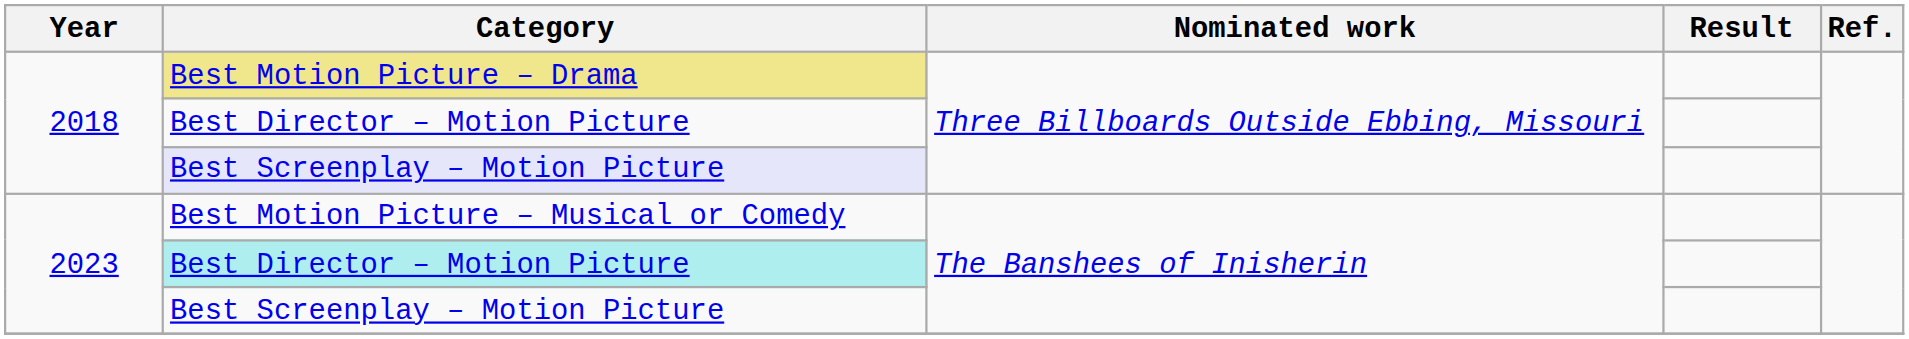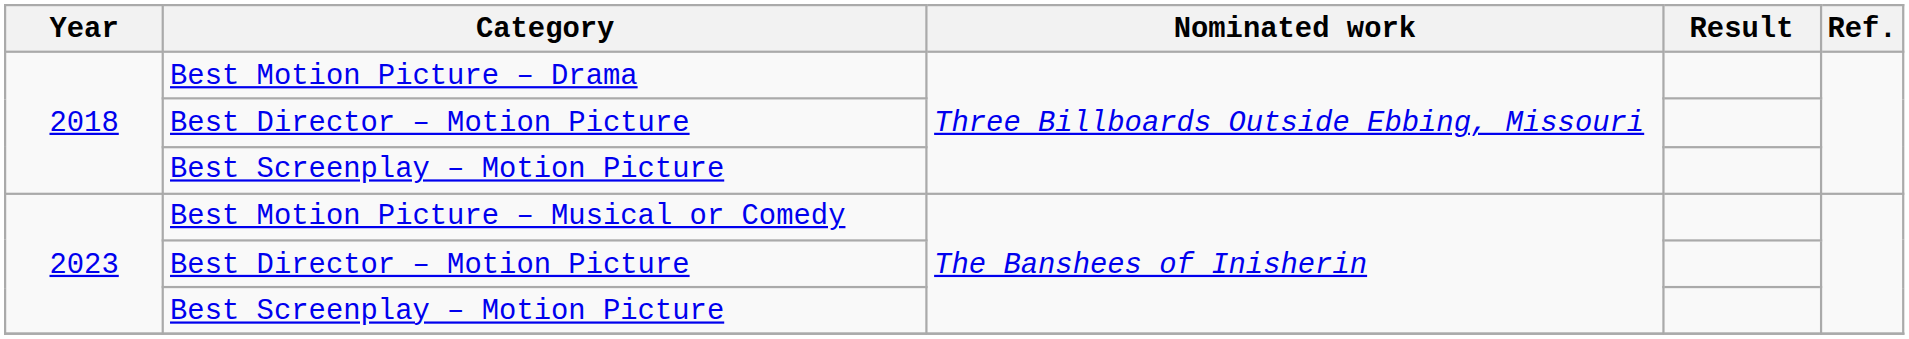(404, 76) khaki background -> (404, 76) no background
(447, 170) lavender background -> (447, 170) no background
(430, 264) paleturquoise background -> (430, 264) no background
